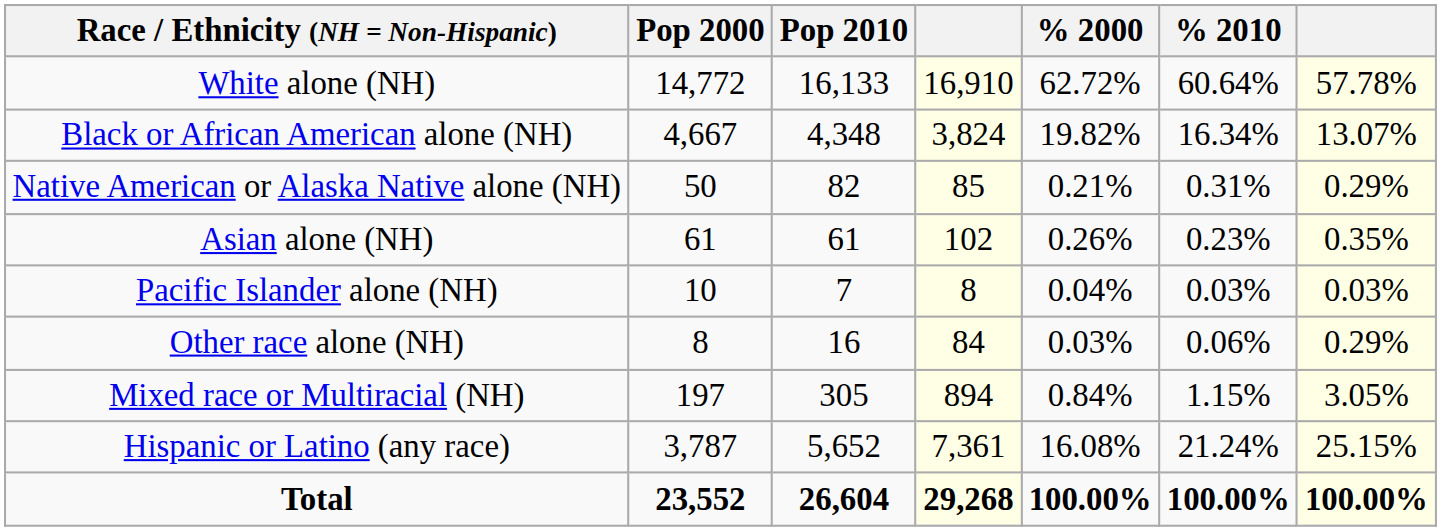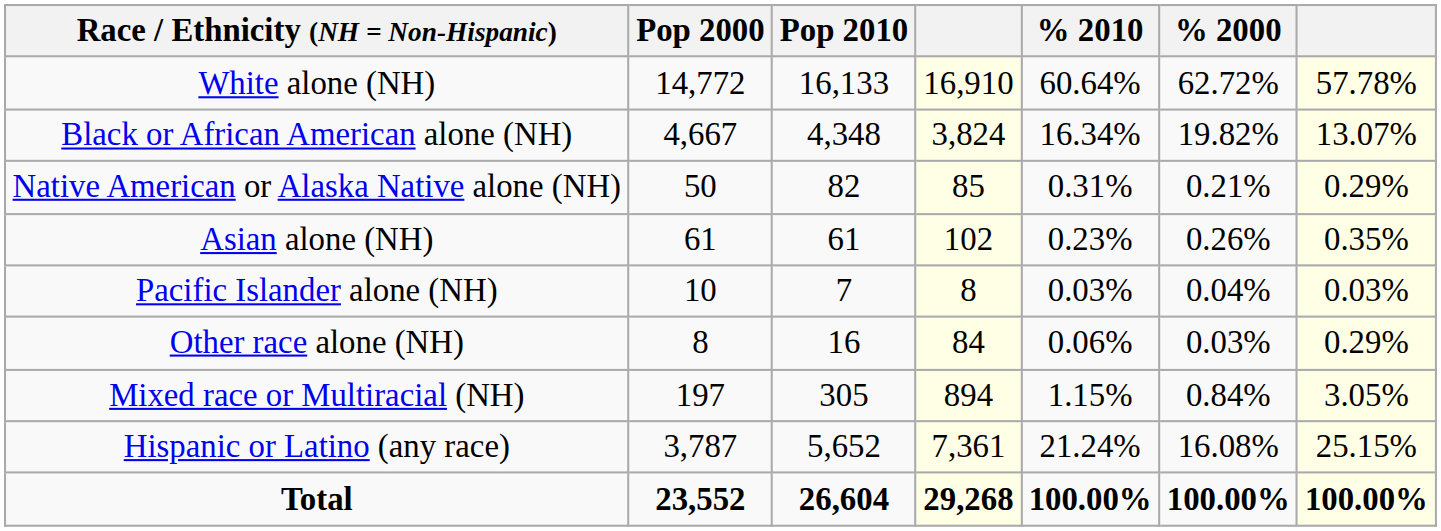columns swapped: (1090, 30) <-> (1228, 30)
